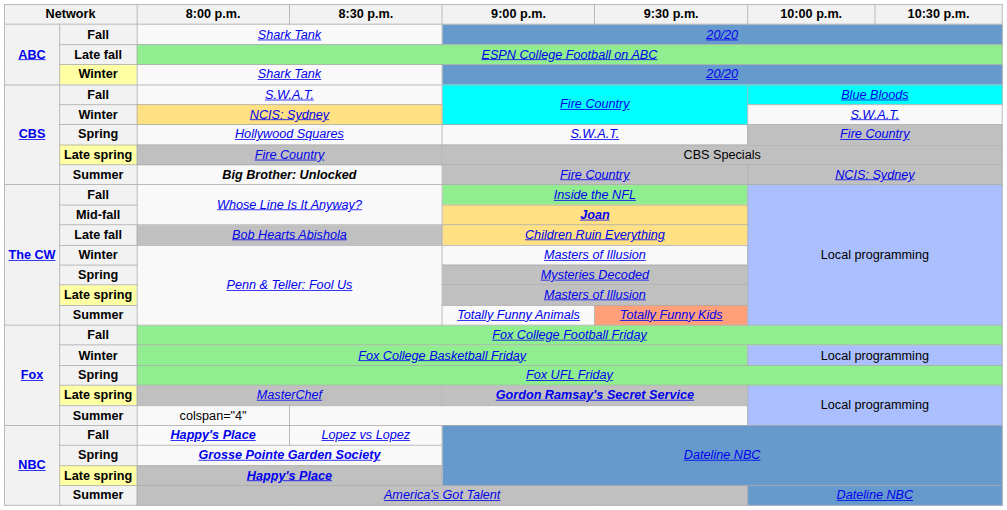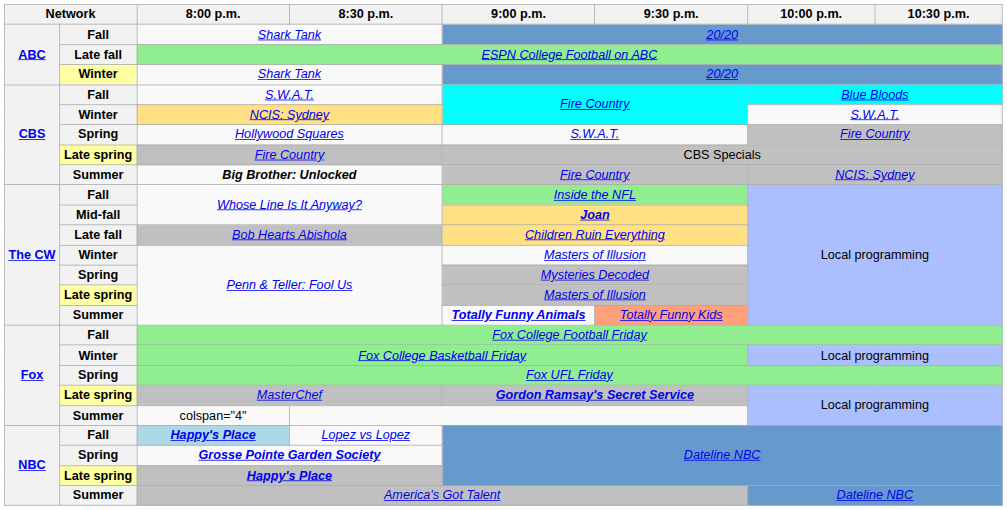(519, 315) normal -> (519, 315) bold
(213, 435) no background -> (213, 435) lightblue background
